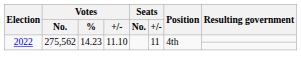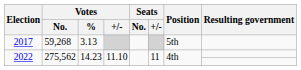+ row: (23, 42)
